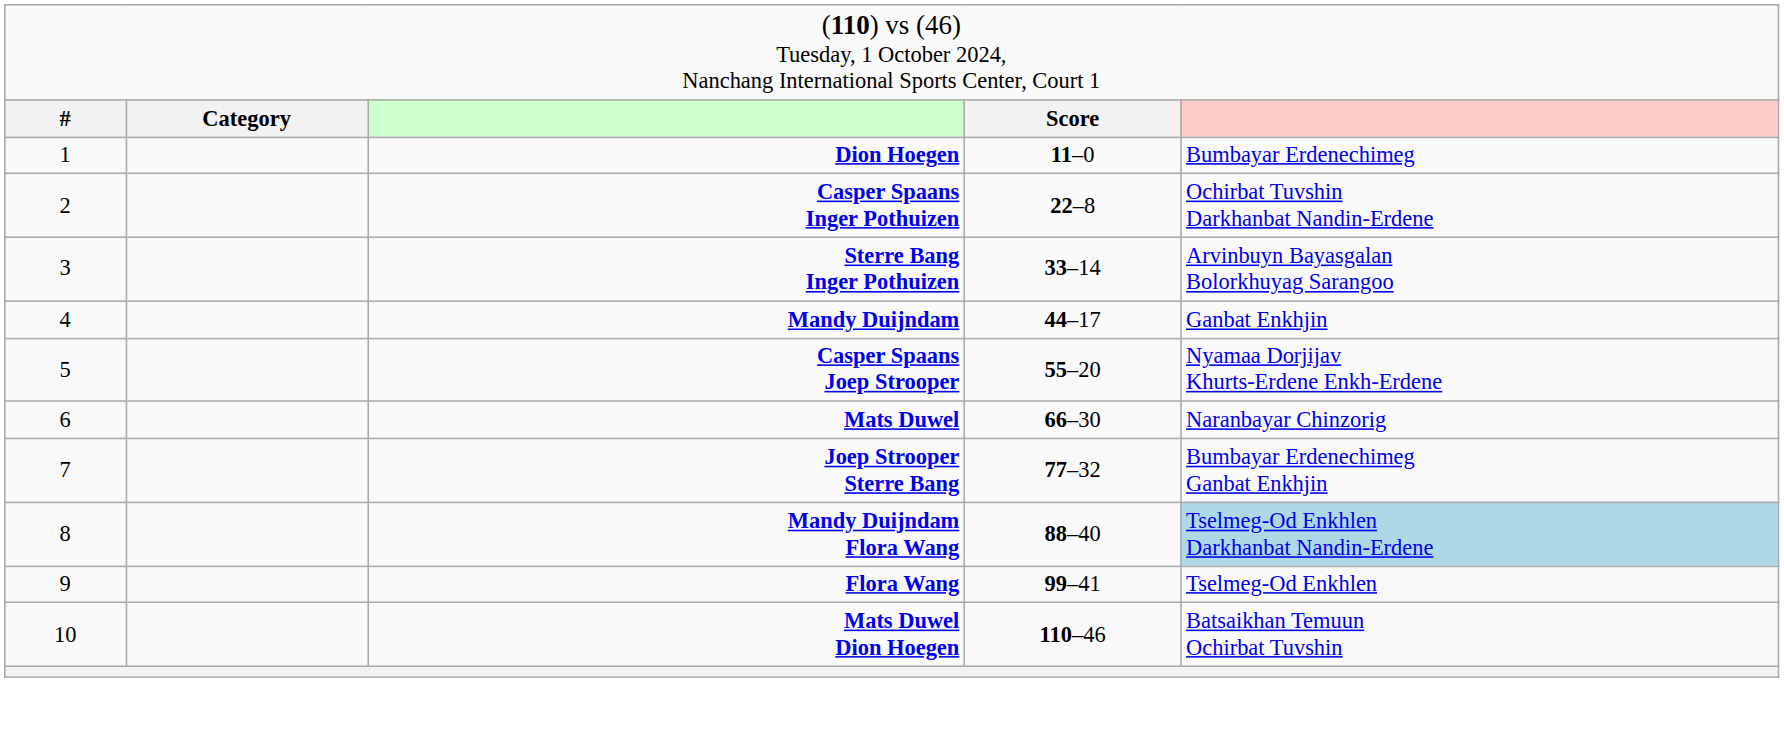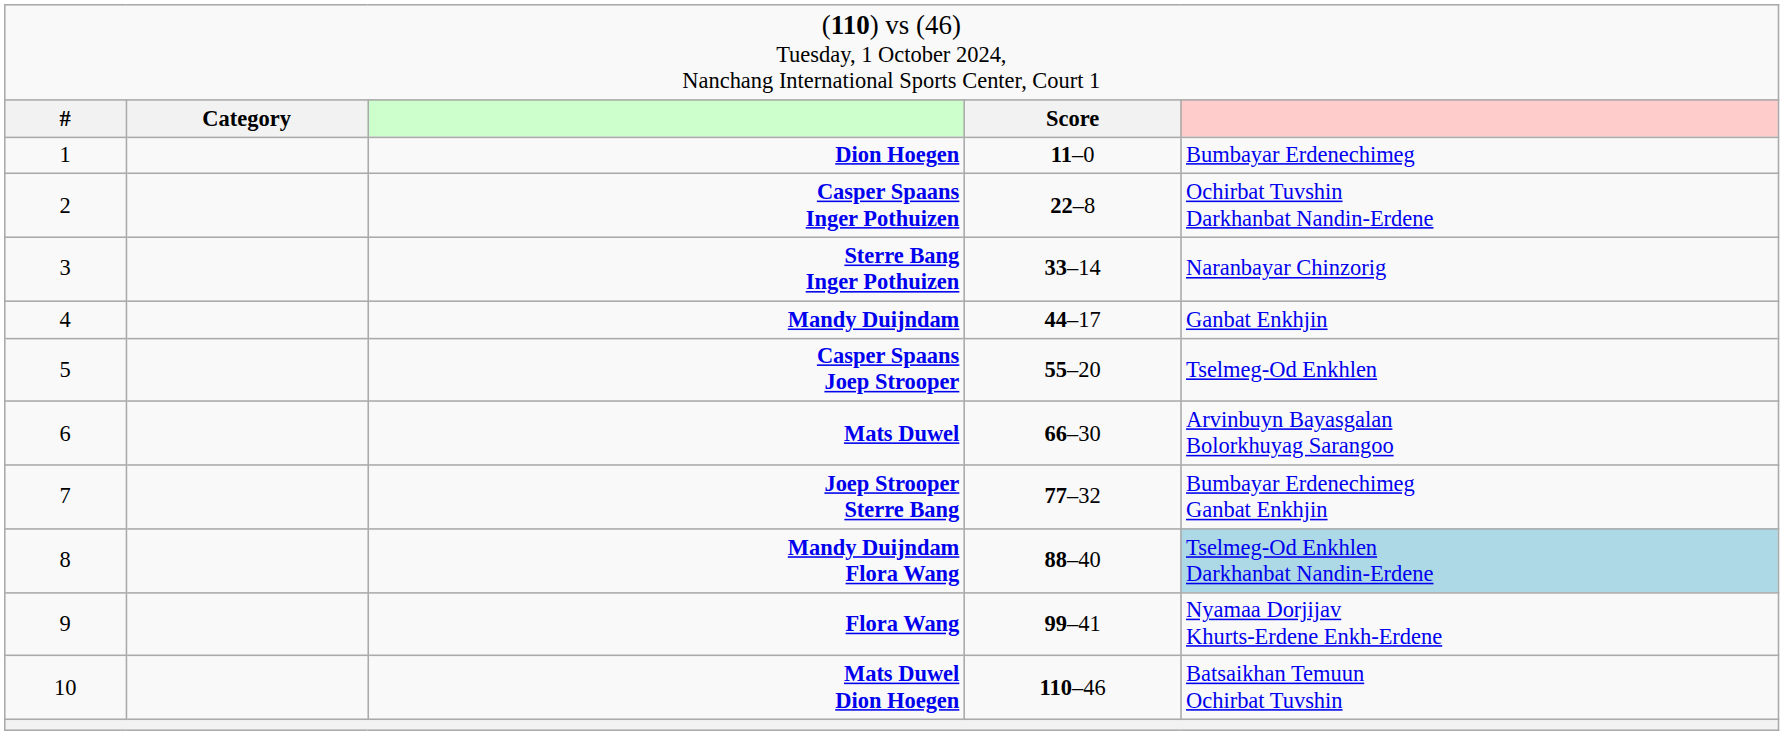(1290, 269) Arvinbuyn Bayasgalan Bolorkhuyag Sarangoo -> (1286, 269) Naranbayar Chinzorig
(1314, 369) Nyamaa Dorjijav Khurts-Erdene Enkh-Erdene -> (1282, 369) Tselmeg-Od Enkhlen
(1286, 420) Naranbayar Chinzorig -> (1290, 433) Arvinbuyn Bayasgalan Bolorkhuyag Sarangoo
(1282, 584) Tselmeg-Od Enkhlen -> (1314, 624) Nyamaa Dorjijav Khurts-Erdene Enkh-Erdene
